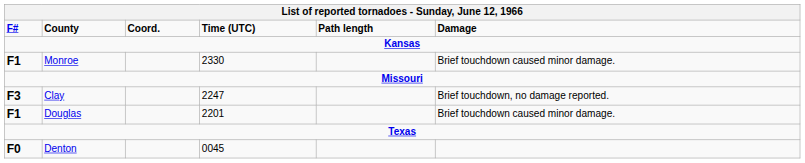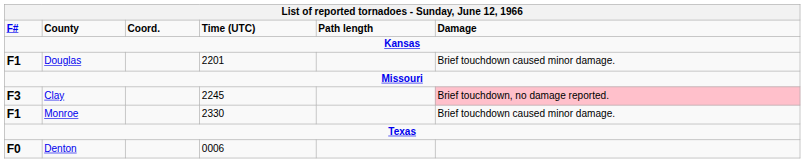rows swapped: (63, 114) <-> (61, 61)
(213, 96) 2247 -> (213, 96) 2245
(523, 96) no background -> (523, 96) pink background
(213, 149) 0045 -> (213, 149) 0006
